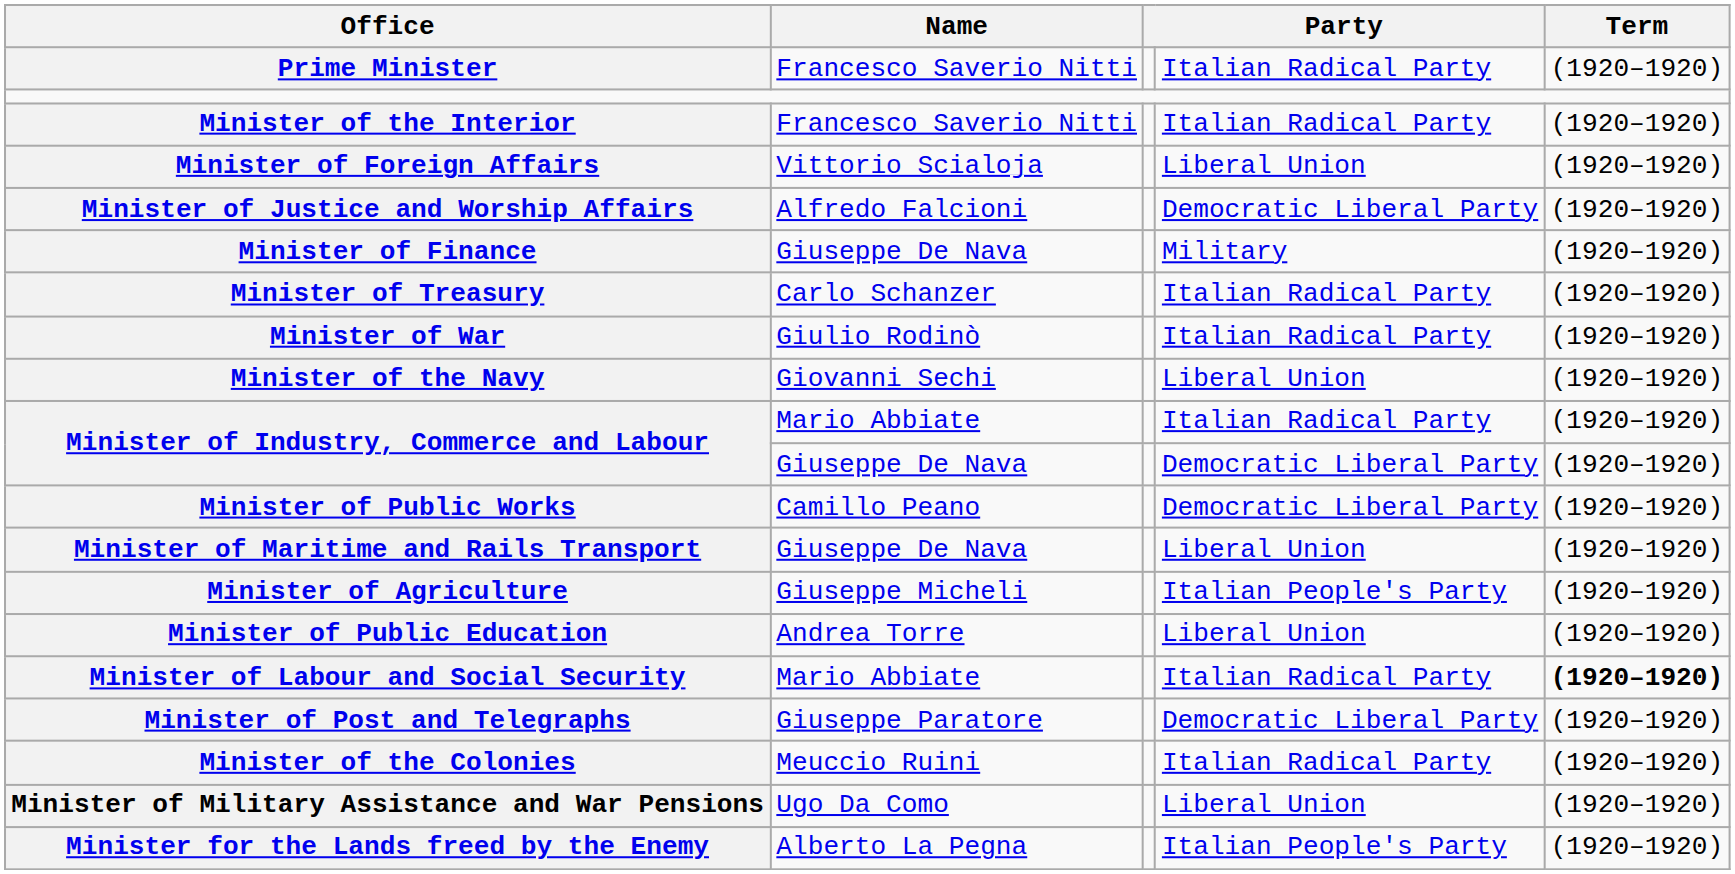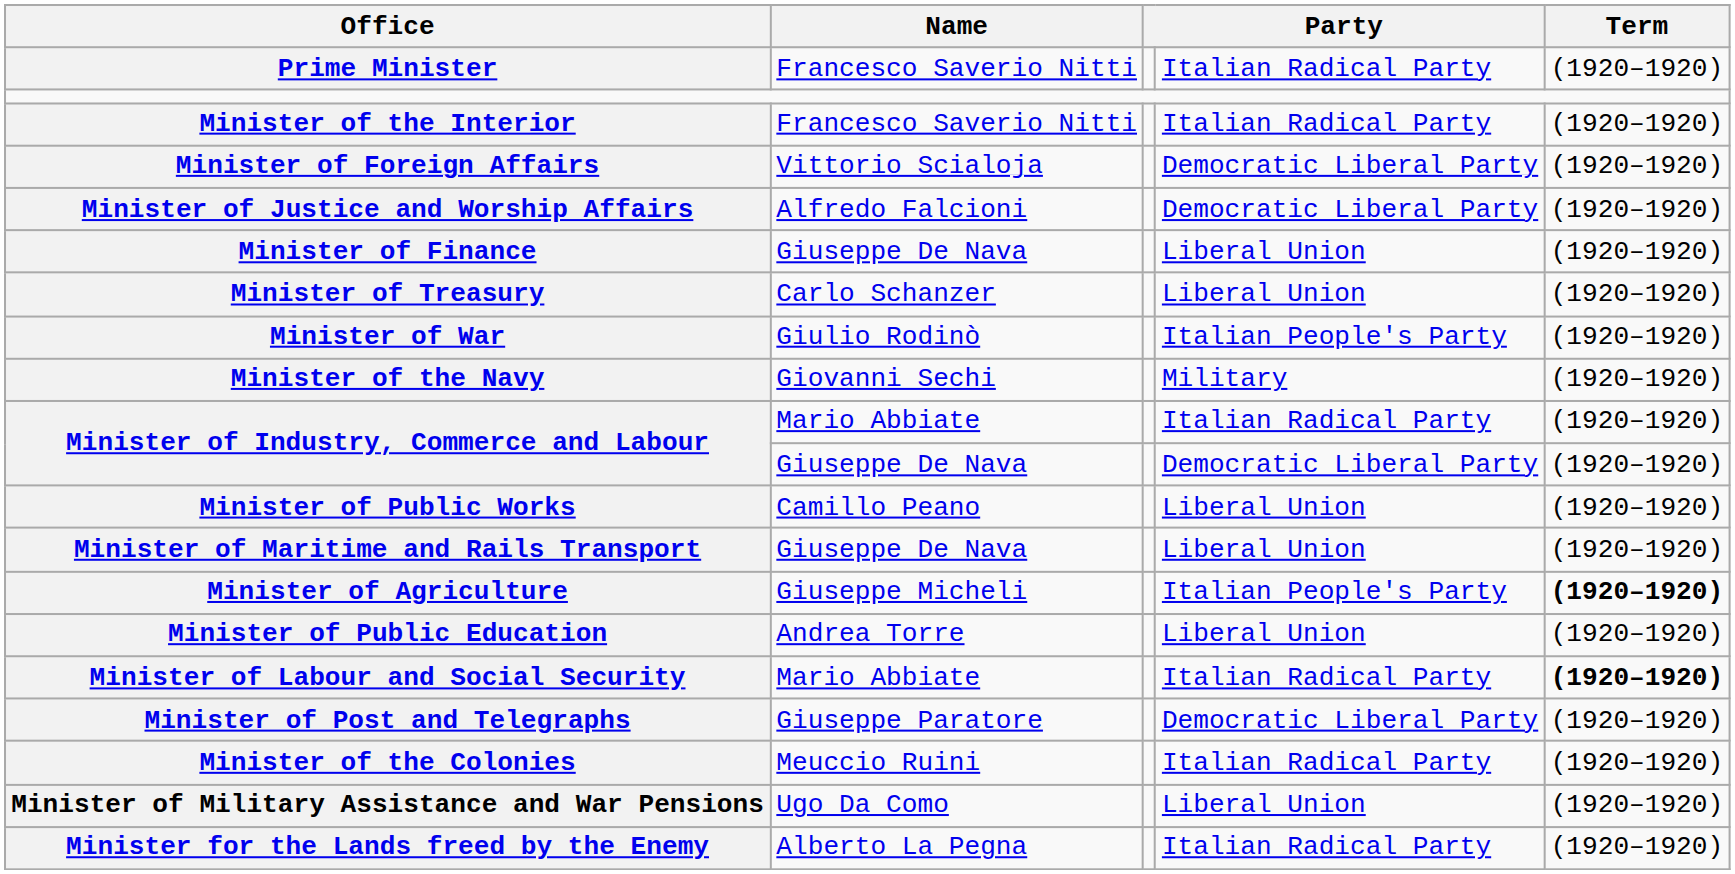(1264, 166) Liberal Union -> (1350, 166) Democratic Liberal Party
(1225, 252) Military -> (1264, 252) Liberal Union
(1327, 294) Italian Radical Party -> (1264, 294) Liberal Union
(1327, 337) Italian Radical Party -> (1334, 337) Italian People's Party
(1264, 379) Liberal Union -> (1225, 379) Military
(1350, 507) Democratic Liberal Party -> (1264, 507) Liberal Union
(1637, 592) normal -> (1637, 592) bold
(1334, 848) Italian People's Party -> (1327, 848) Italian Radical Party
